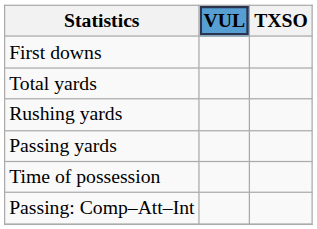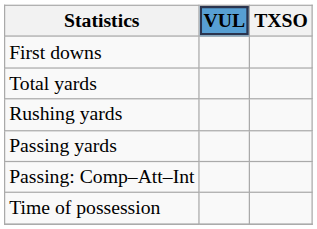rows swapped: (102, 208) <-> (85, 176)
